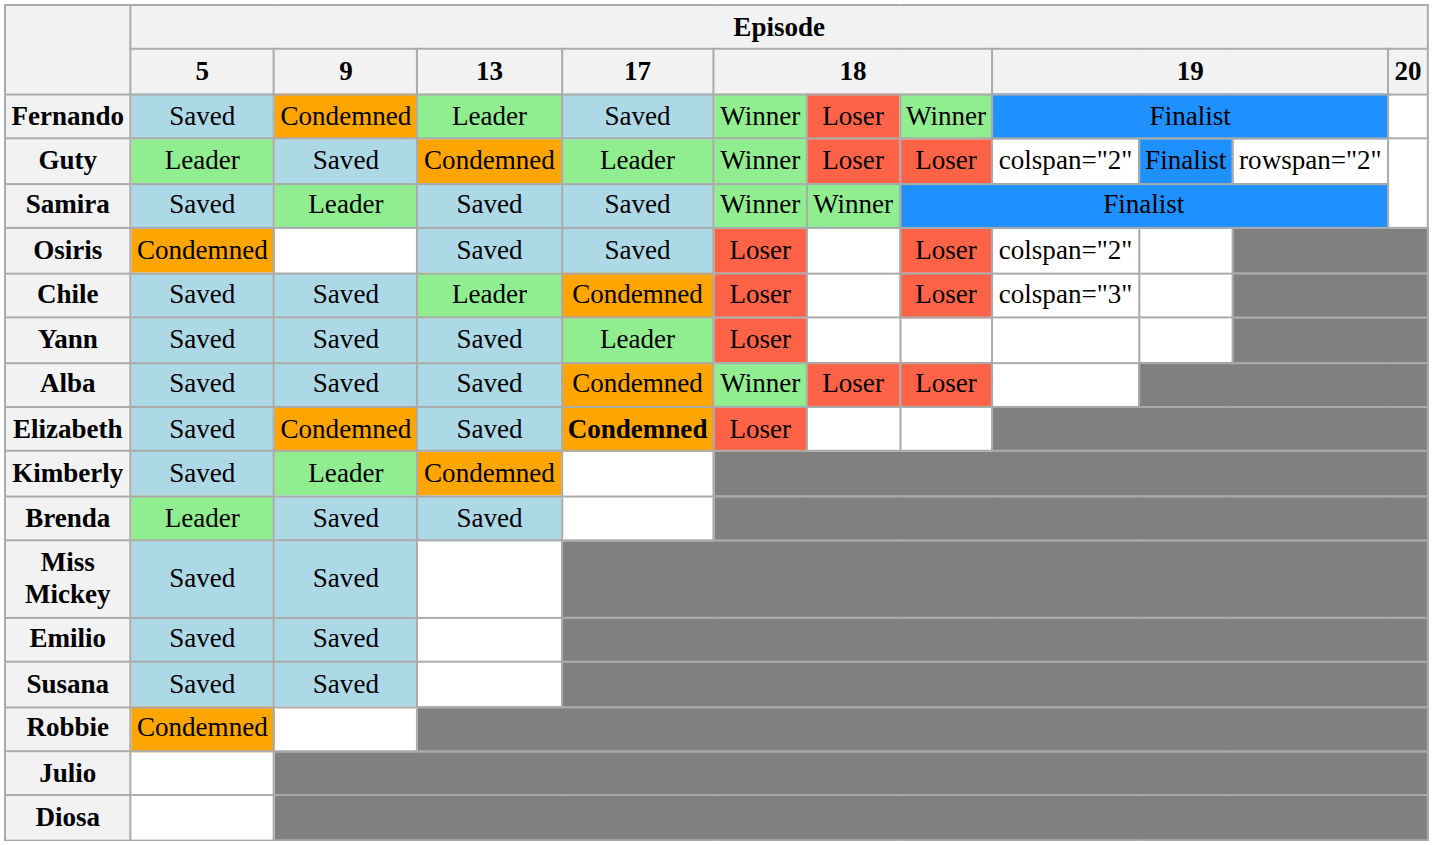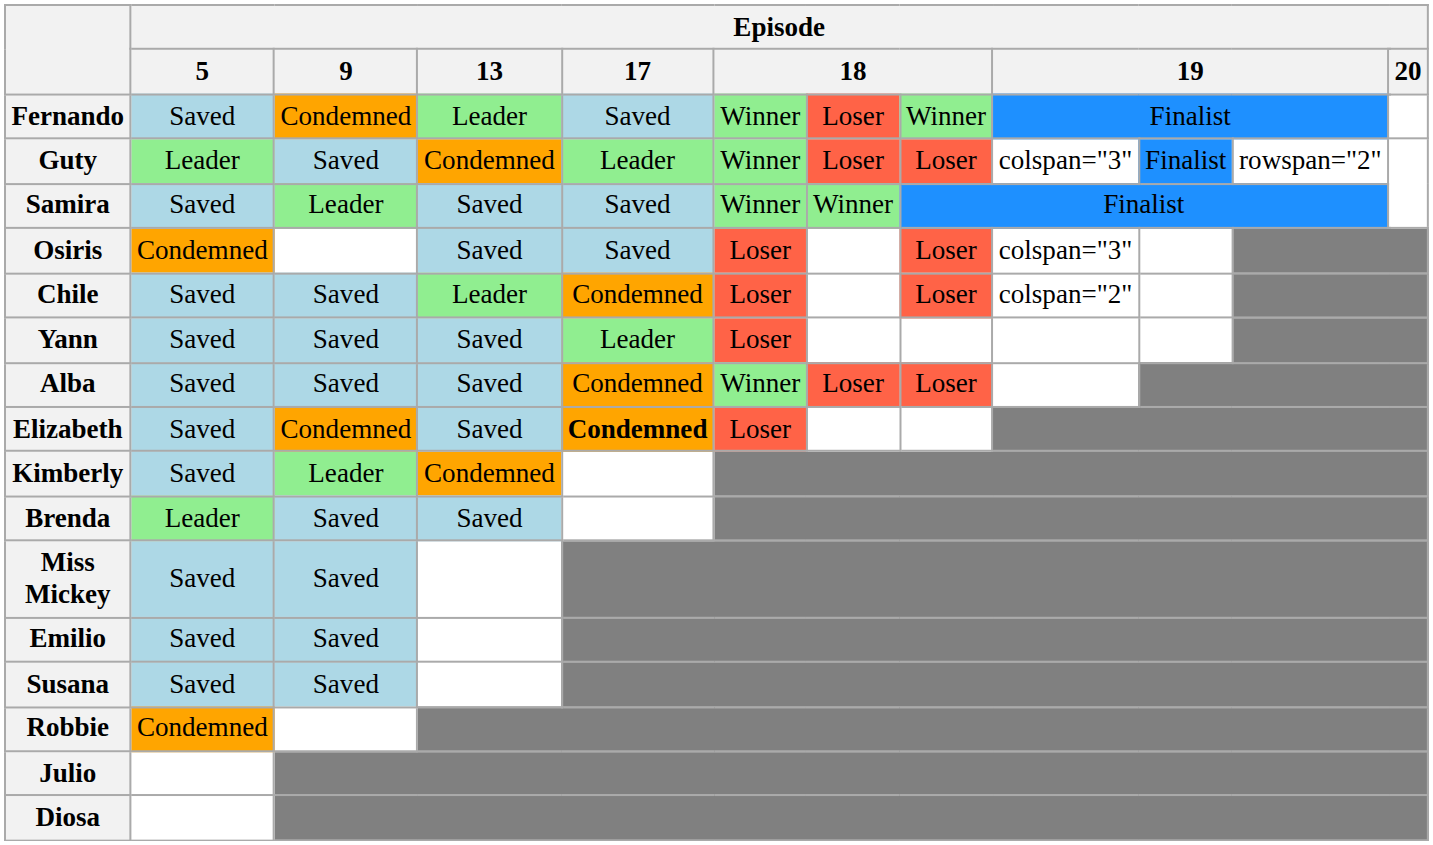(1066, 160) colspan="2" -> (1066, 160) colspan="3"
(1066, 249) colspan="2" -> (1066, 249) colspan="3"
(1066, 294) colspan="3" -> (1066, 294) colspan="2"
